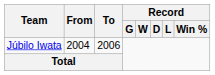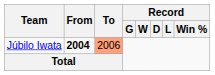(78, 45) normal -> (78, 45) bold
(109, 45) no background -> (109, 45) lightsalmon background
